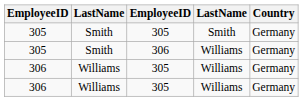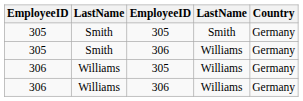(160, 87) 305 -> (160, 87) 306
